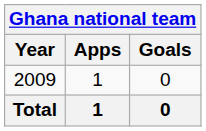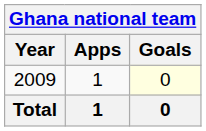(165, 79) no background -> (165, 79) lightyellow background
